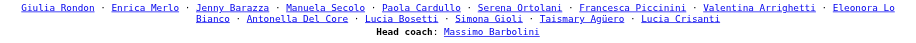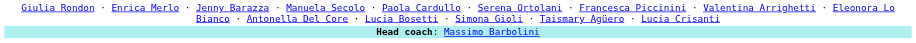(458, 32) no background -> (458, 32) paleturquoise background
